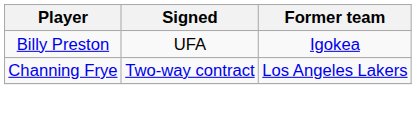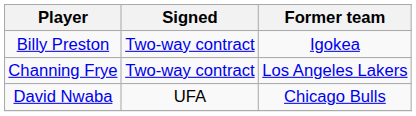(190, 44) UFA -> (190, 44) Two-way contract
+ row: (63, 96)
